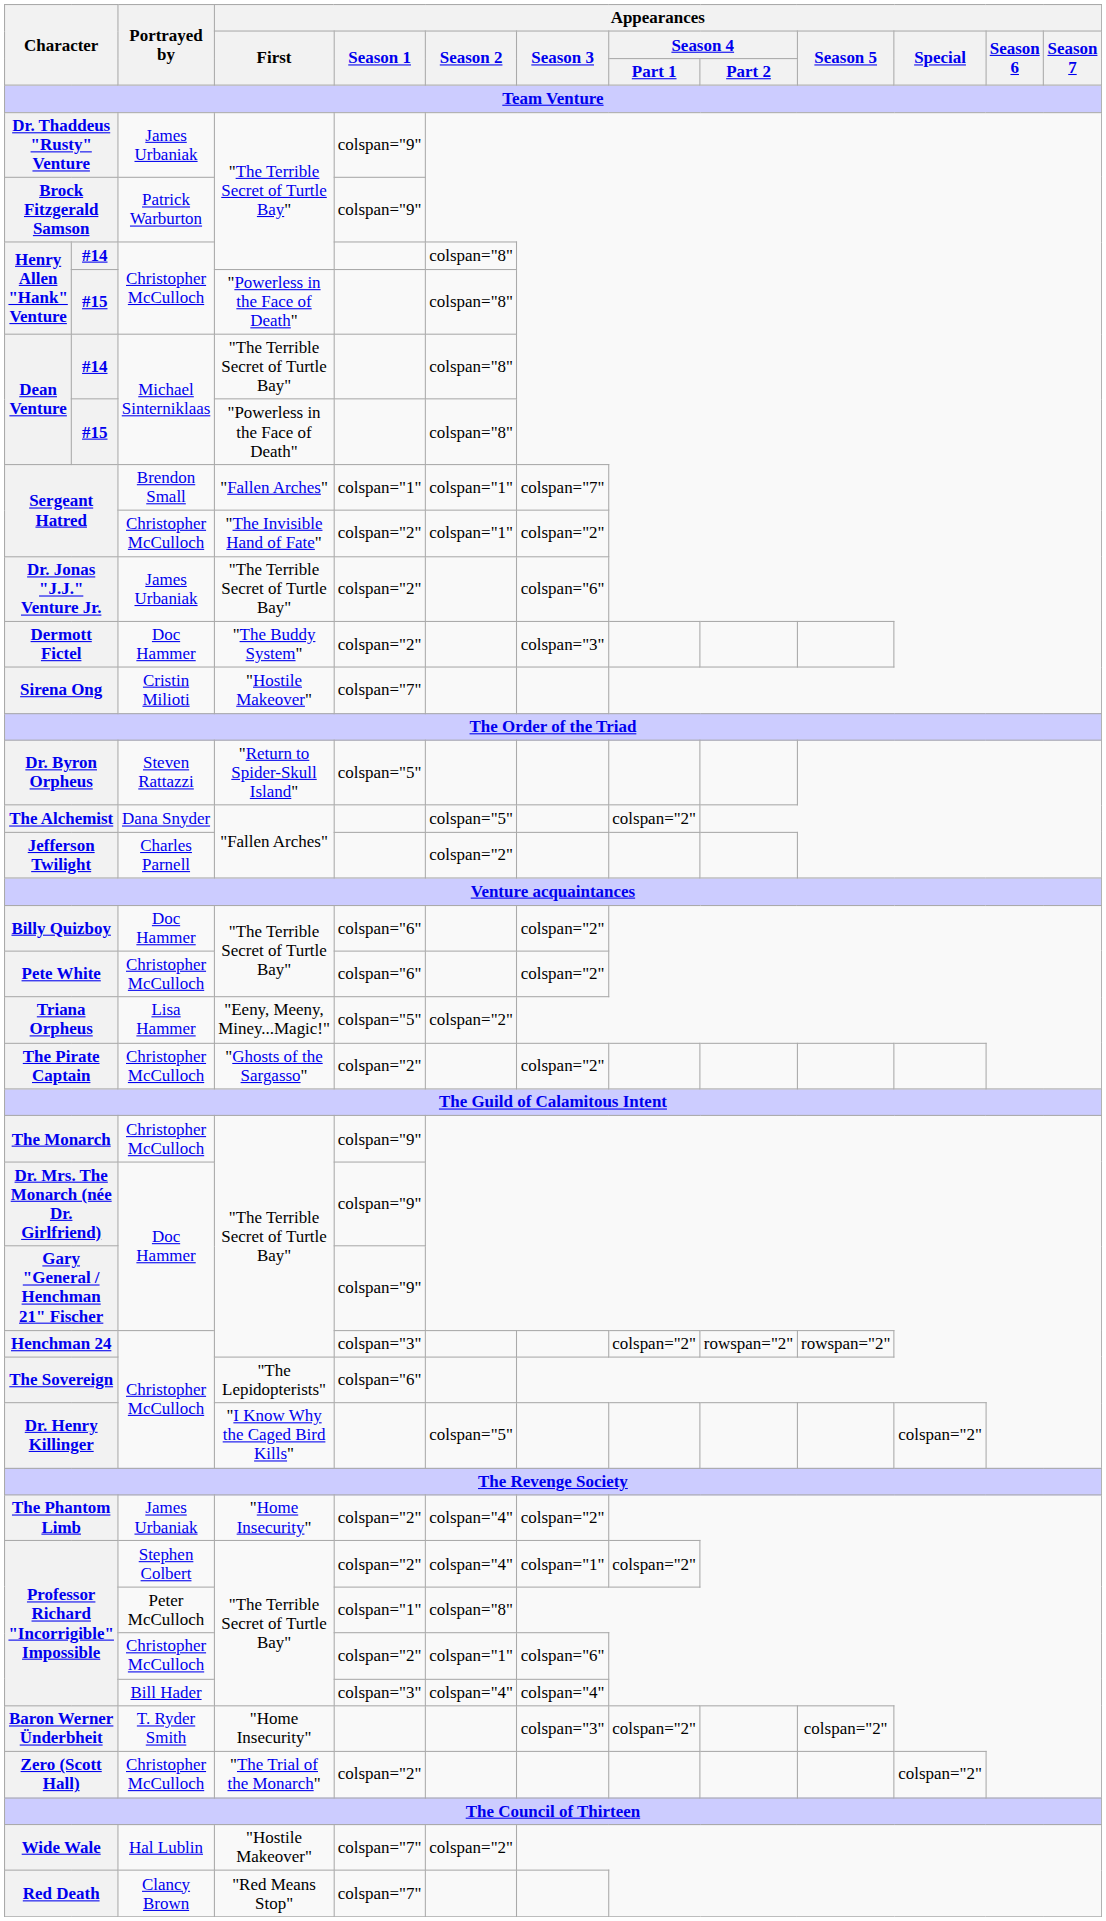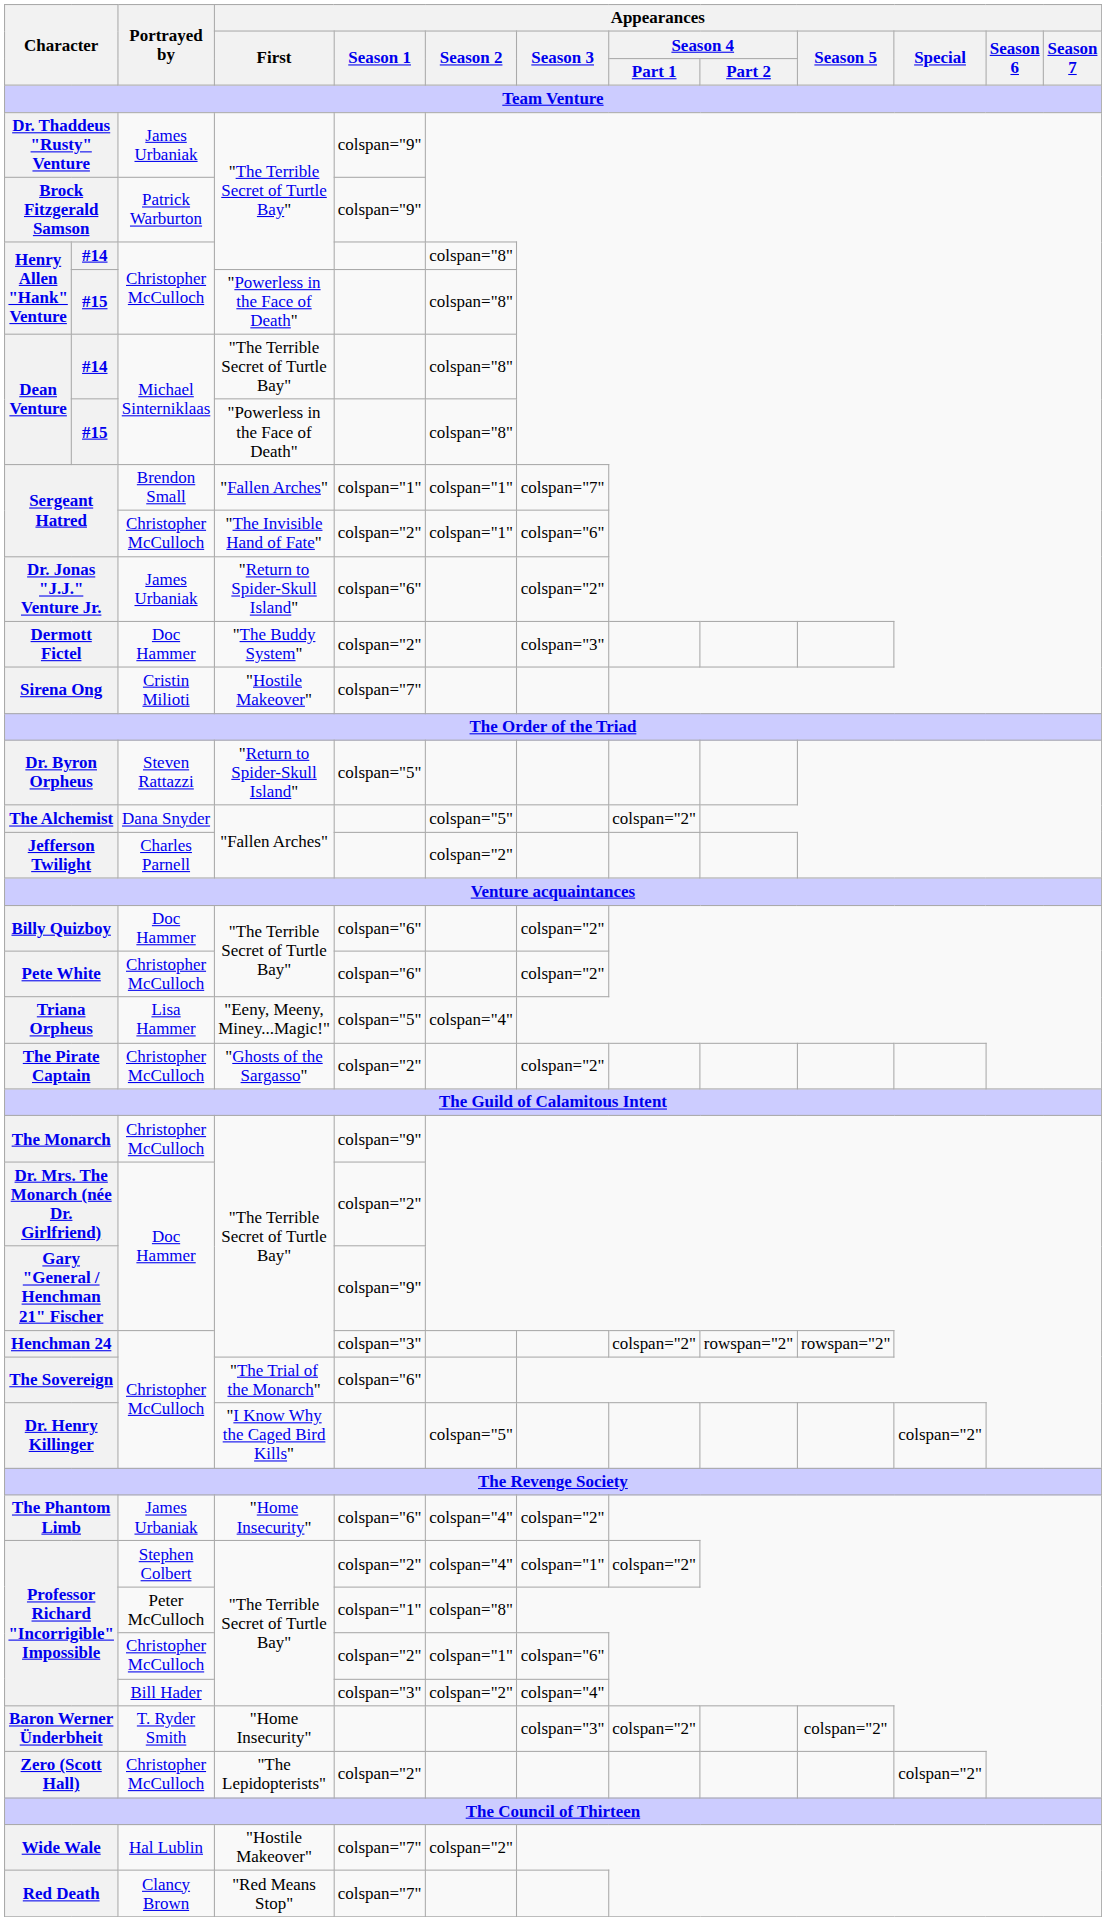(563, 533) colspan="2" -> (563, 533) colspan="6"
(274, 588) "The Terrible Secret of Turtle Bay" -> (274, 588) "Return to Spider-Skull Island"
(380, 588) colspan="2" -> (380, 588) colspan="6"
(563, 588) colspan="6" -> (563, 588) colspan="2"
(471, 1019) colspan="2" -> (471, 1019) colspan="4"
(380, 1203) colspan="9" -> (380, 1203) colspan="2"
(274, 1379) "The Lepidopterists" -> (274, 1379) "The Trial of the Monarch"
(380, 1517) colspan="2" -> (380, 1517) colspan="6"
(471, 1692) colspan="4" -> (471, 1692) colspan="2"
(274, 1774) "The Trial of the Monarch" -> (274, 1774) "The Lepidopterists"
